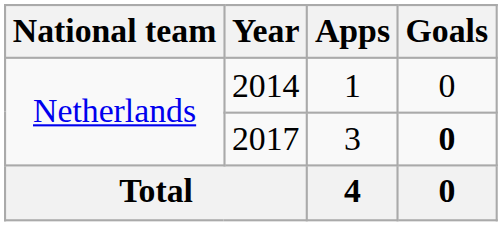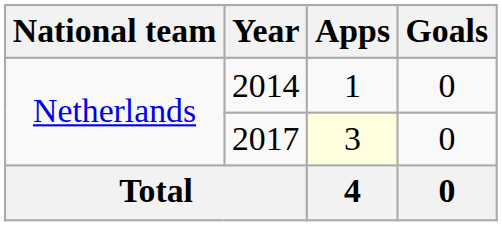(352, 138) no background -> (352, 138) lightyellow background
(447, 138) bold -> (447, 138) normal
